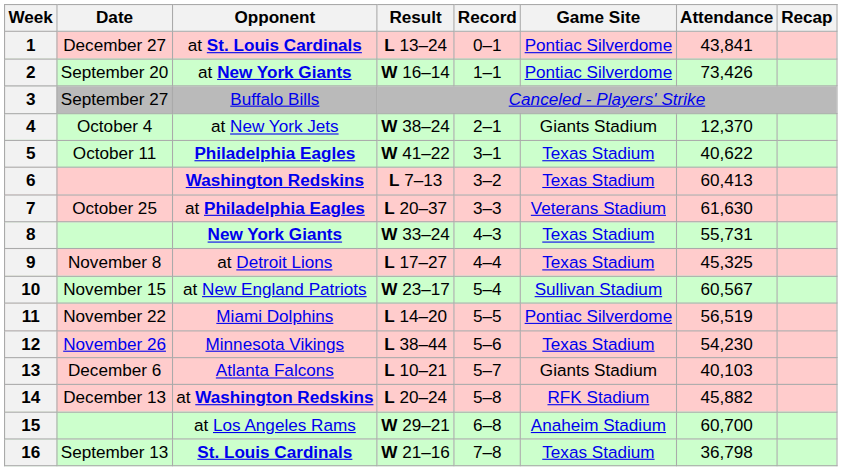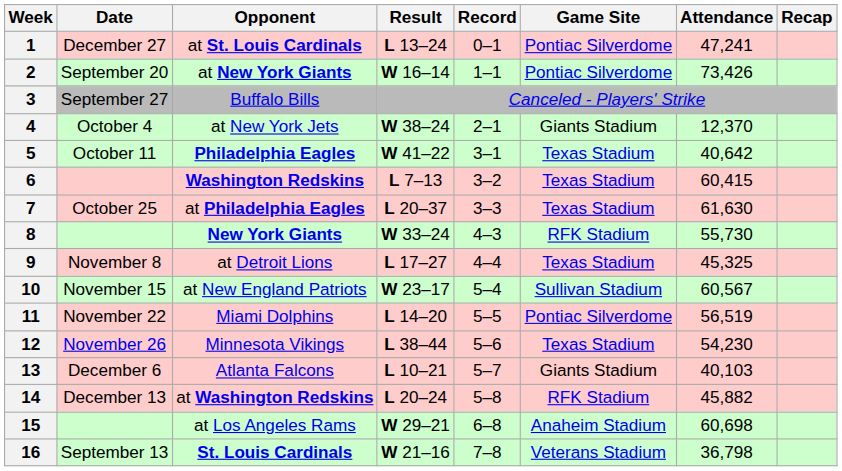(727, 45) 43,841 -> (727, 45) 47,241
(727, 153) 40,622 -> (727, 153) 40,642
(727, 180) 60,413 -> (727, 180) 60,415
(598, 208) Veterans Stadium -> (598, 208) Texas Stadium
(598, 235) Texas Stadium -> (598, 235) RFK Stadium
(727, 235) 55,731 -> (727, 235) 55,730
(727, 425) 60,700 -> (727, 425) 60,698
(598, 452) Texas Stadium -> (598, 452) Veterans Stadium
